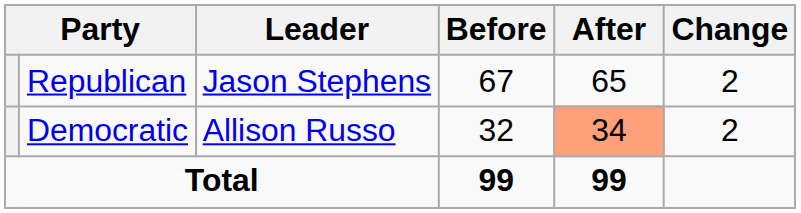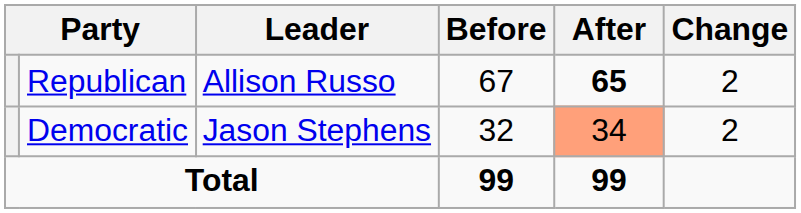(317, 80) Jason Stephens -> (299, 80) Allison Russo
(609, 80) normal -> (609, 80) bold
(299, 130) Allison Russo -> (317, 130) Jason Stephens
